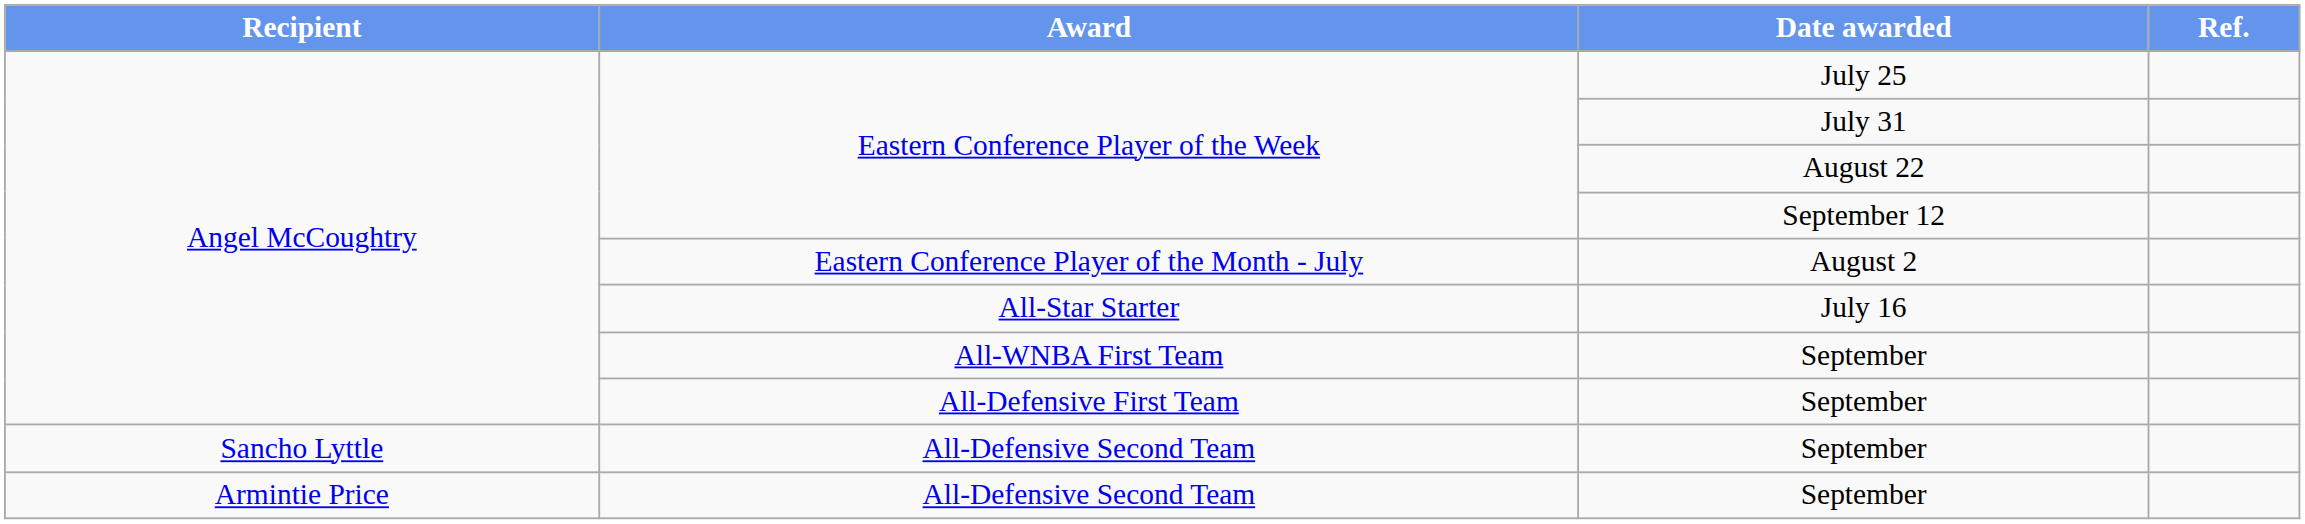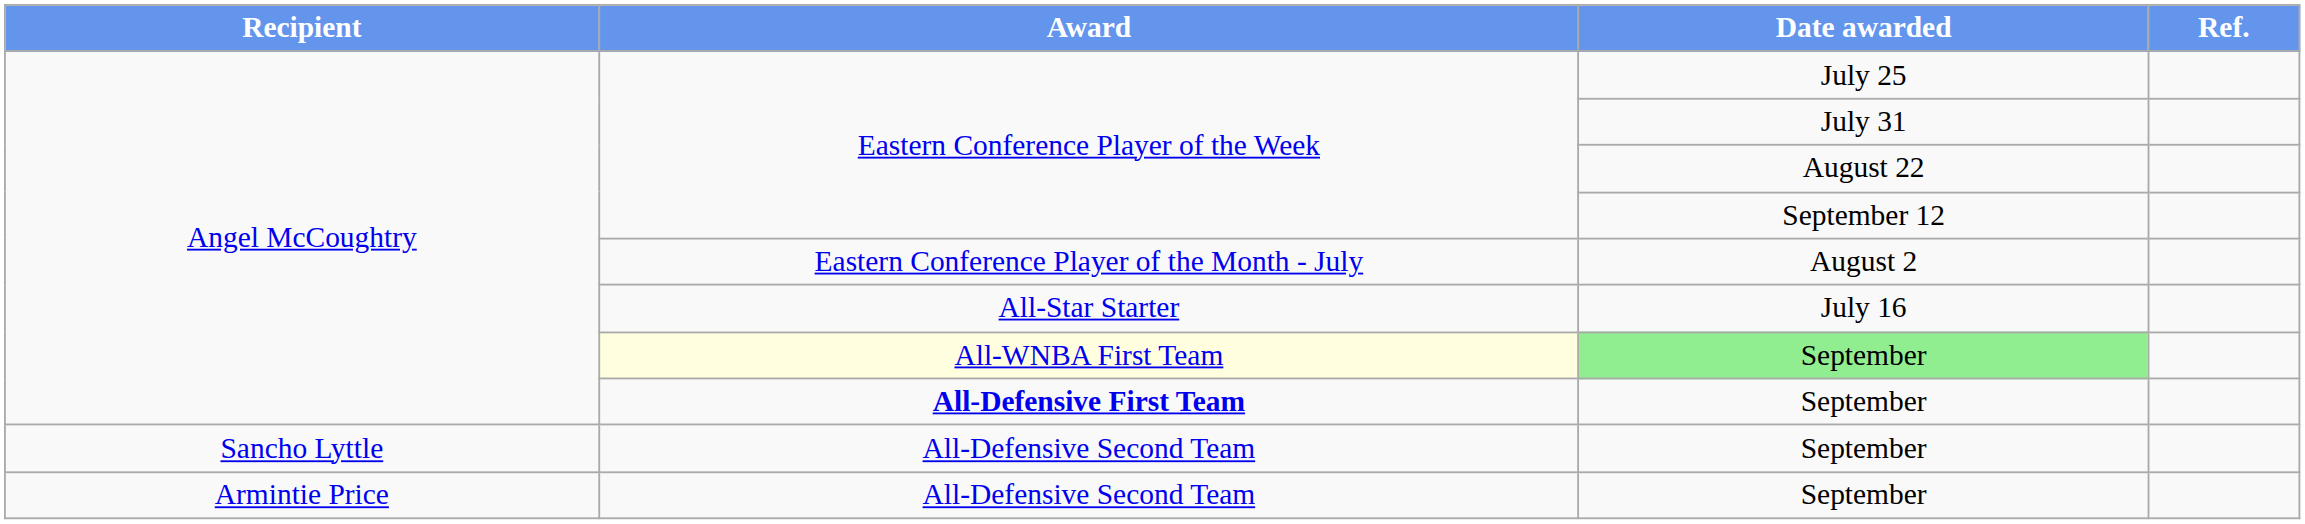(1089, 354) no background -> (1089, 354) lightyellow background
(1864, 354) no background -> (1864, 354) lightgreen background
(1089, 401) normal -> (1089, 401) bold
